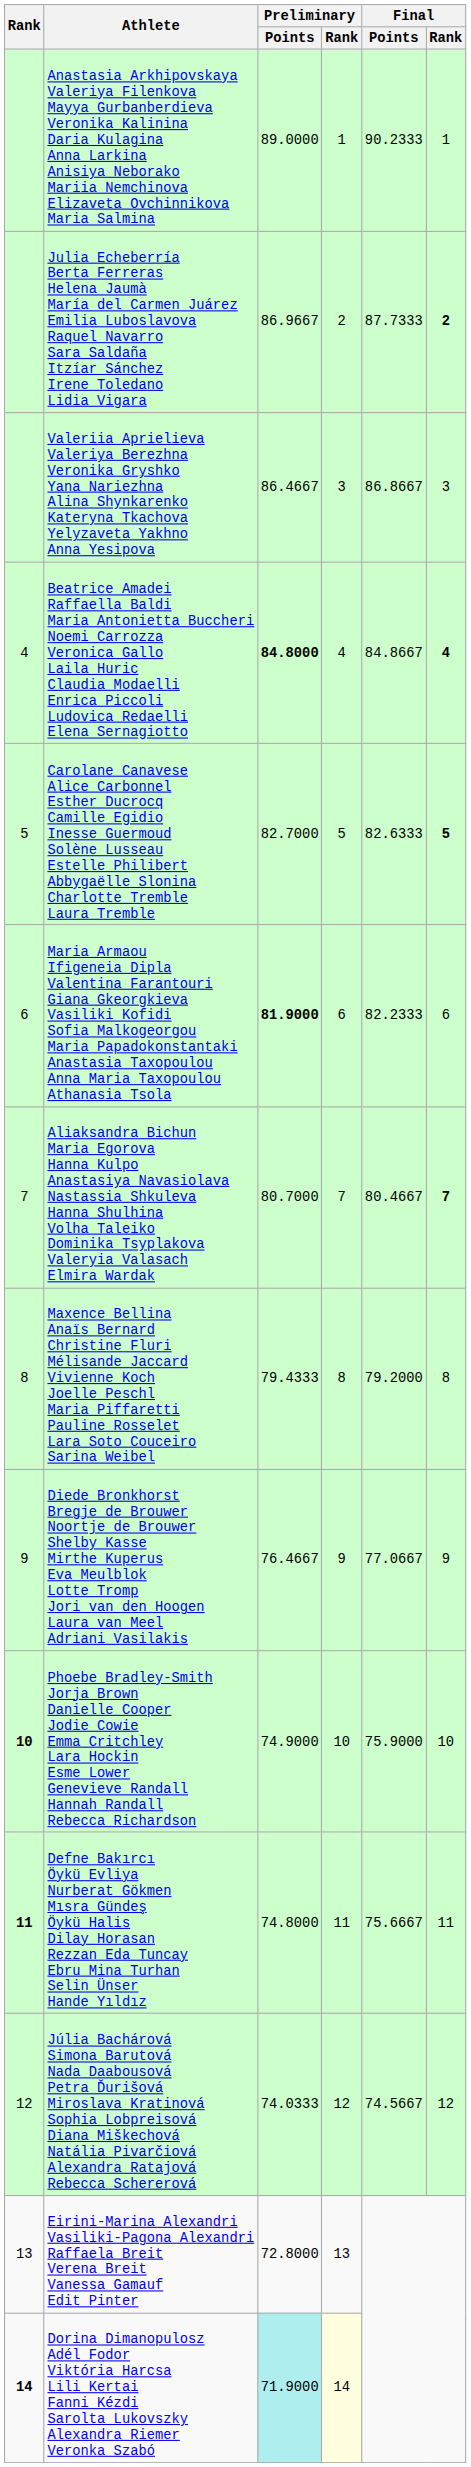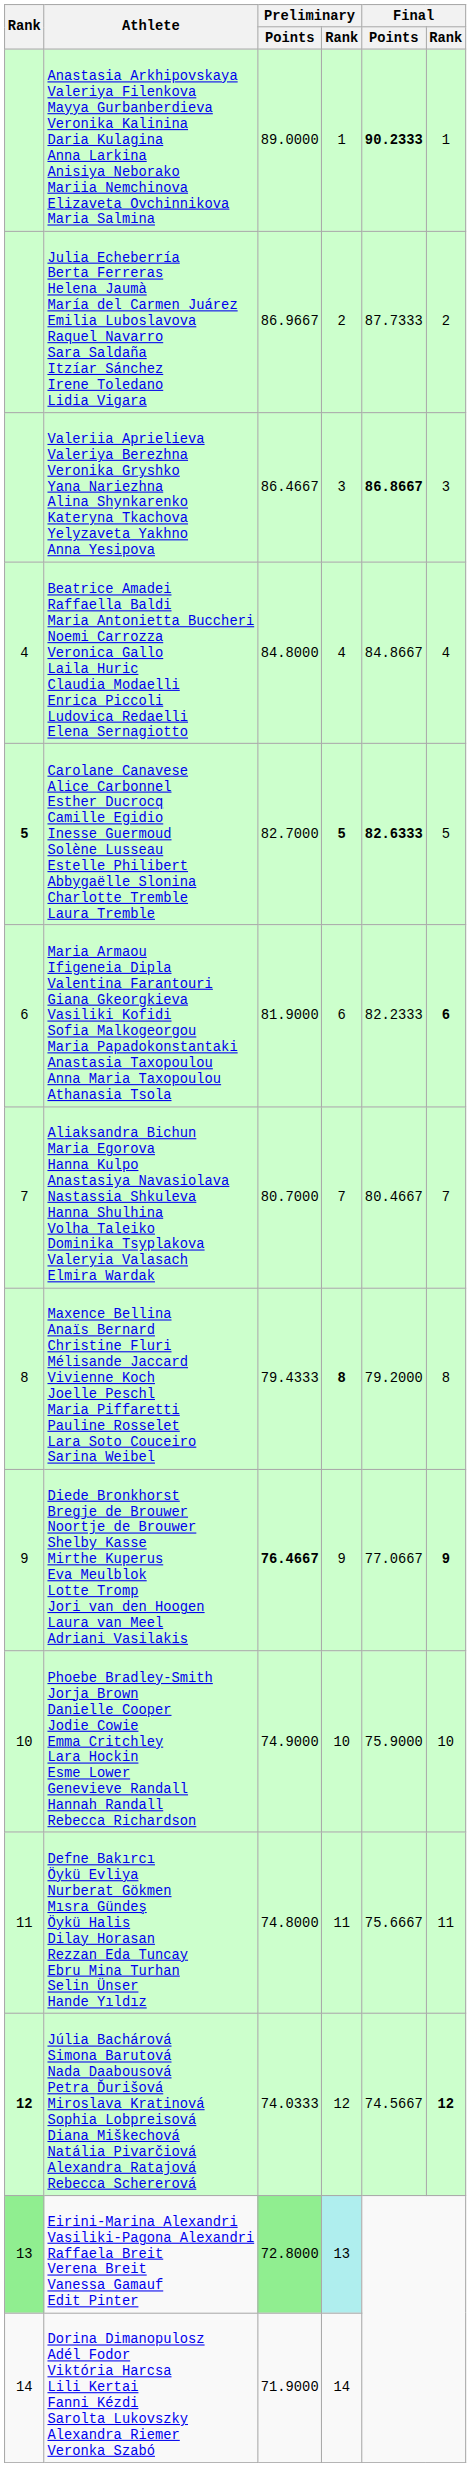(394, 140) normal -> (394, 140) bold
(446, 322) bold -> (446, 322) normal
(394, 487) normal -> (394, 487) bold
(290, 653) bold -> (290, 653) normal
(446, 653) bold -> (446, 653) normal
(24, 834) normal -> (24, 834) bold
(342, 834) normal -> (342, 834) bold
(394, 834) normal -> (394, 834) bold
(446, 834) bold -> (446, 834) normal
(290, 1016) bold -> (290, 1016) normal
(446, 1016) normal -> (446, 1016) bold
(446, 1197) bold -> (446, 1197) normal
(342, 1379) normal -> (342, 1379) bold
(290, 1560) normal -> (290, 1560) bold
(446, 1560) normal -> (446, 1560) bold
(24, 1742) bold -> (24, 1742) normal
(24, 1923) bold -> (24, 1923) normal
(24, 2104) normal -> (24, 2104) bold
(446, 2104) normal -> (446, 2104) bold
(24, 2254) no background -> (24, 2254) lightgreen background
(290, 2254) no background -> (290, 2254) lightgreen background
(342, 2254) no background -> (342, 2254) paleturquoise background
(24, 2388) bold -> (24, 2388) normal
(290, 2388) paleturquoise background -> (290, 2388) no background
(342, 2388) lightyellow background -> (342, 2388) no background
